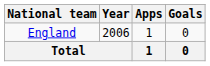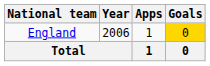(185, 32) no background -> (185, 32) gold background
